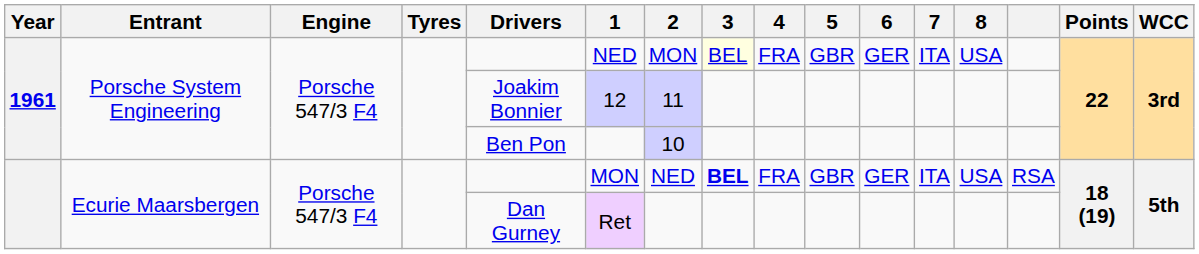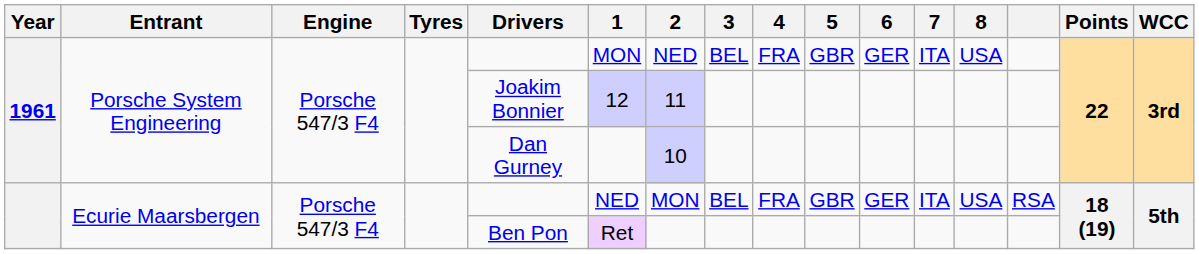(615, 54) NED -> (617, 54) MON
(673, 54) MON -> (675, 54) NED
(728, 54) lightyellow background -> (729, 54) no background
(526, 144) Ben Pon -> (528, 155) Dan Gurney
(615, 177) MON -> (617, 200) NED
(673, 177) NED -> (675, 200) MON
(728, 177) bold -> (729, 200) normal
(526, 221) Dan Gurney -> (528, 233) Ben Pon
